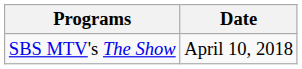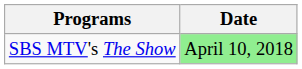(239, 48) no background -> (239, 48) lightgreen background
